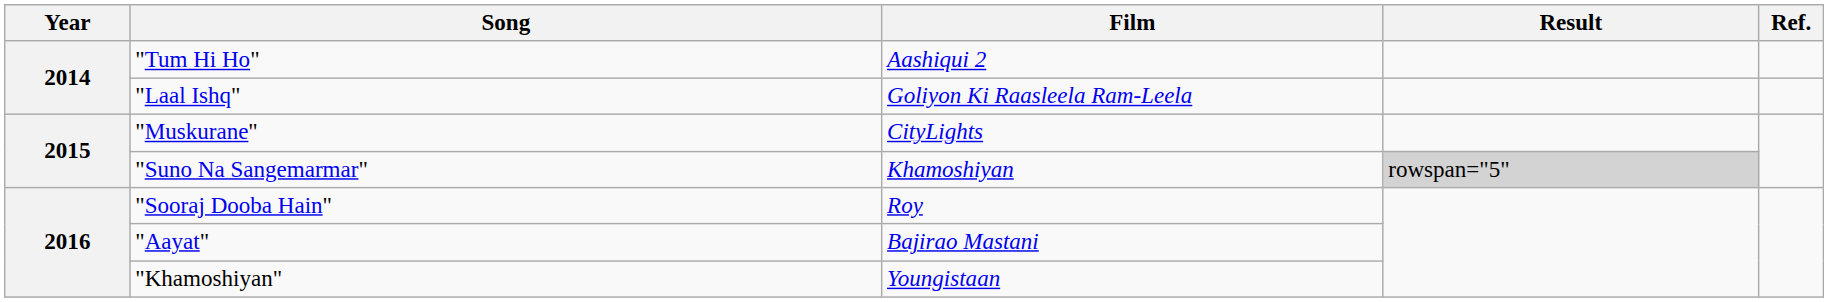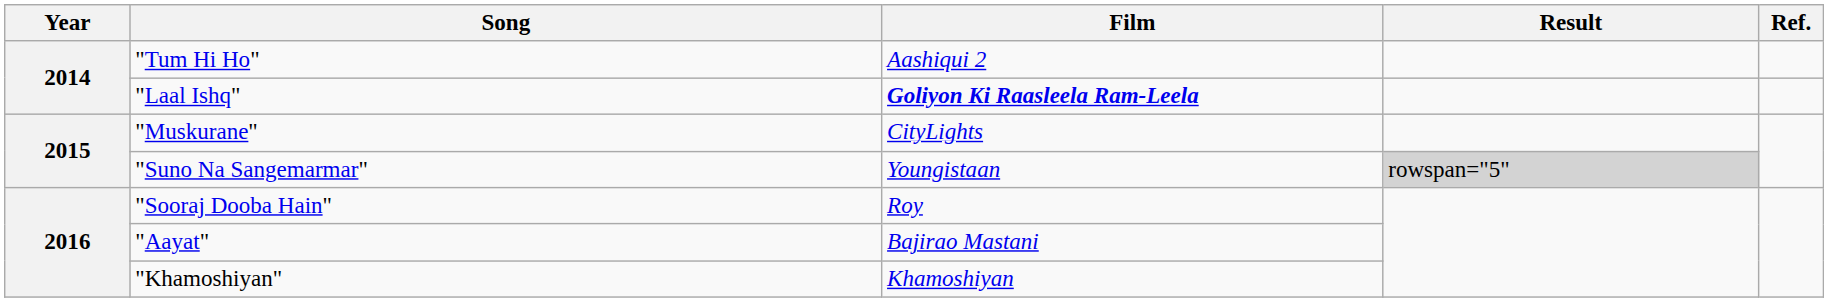(1040, 95) normal -> (1043, 95) bold
(950, 168) Khamoshiyan -> (944, 168) Youngistaan
(944, 278) Youngistaan -> (950, 278) Khamoshiyan
